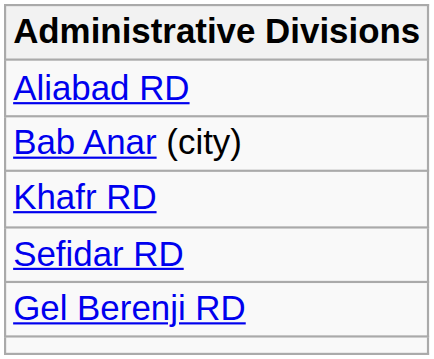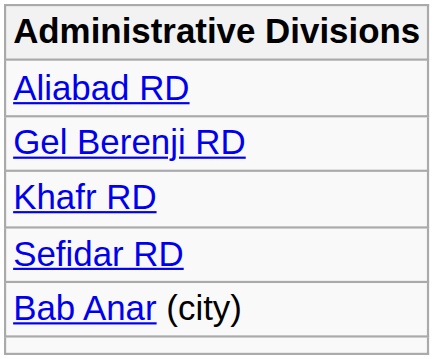(128, 142) Bab Anar (city) -> (129, 142) Gel Berenji RD
(129, 308) Gel Berenji RD -> (128, 308) Bab Anar (city)
